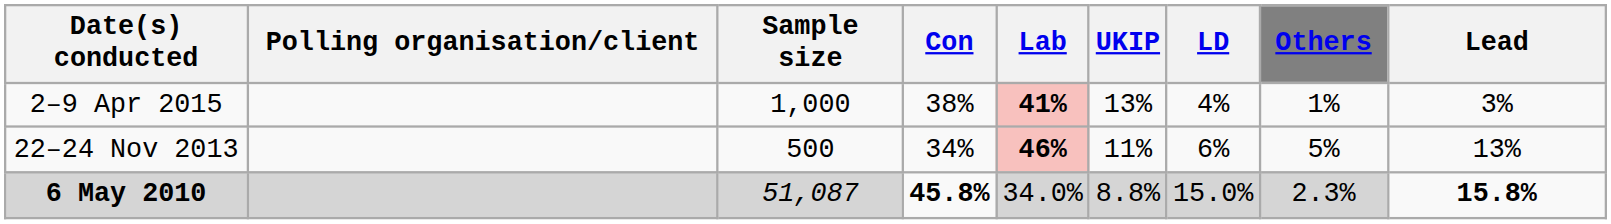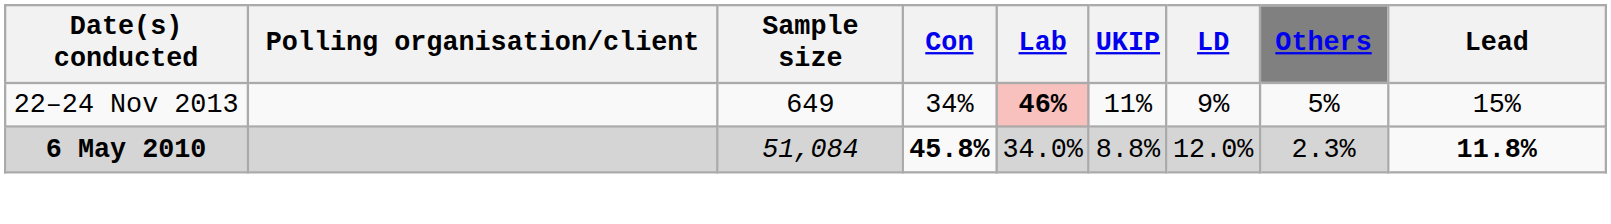- row: (126, 104)
(810, 149) 500 -> (810, 104) 649
(1213, 149) 6% -> (1213, 104) 9%
(1497, 149) 13% -> (1497, 104) 15%
(810, 194) 51,087 -> (810, 149) 51,084
(1213, 194) 15.0% -> (1213, 149) 12.0%
(1497, 194) 15.8% -> (1497, 149) 11.8%
